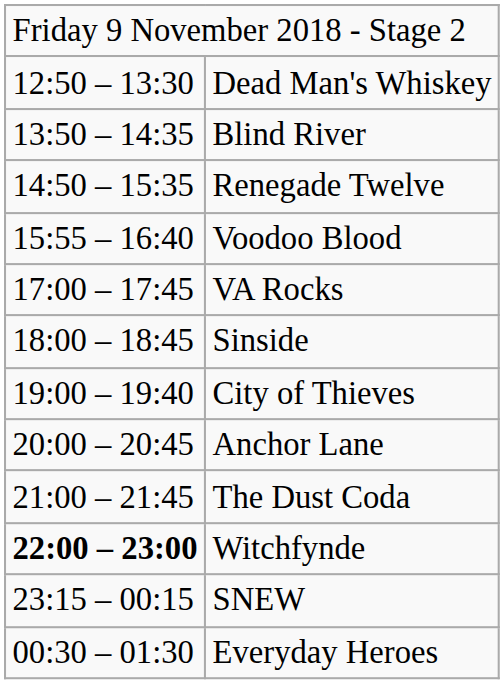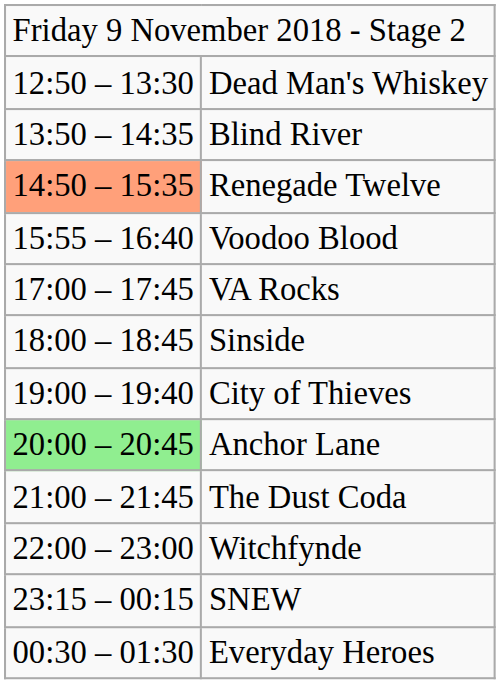(103, 185) no background -> (103, 185) lightsalmon background
(103, 444) no background -> (103, 444) lightgreen background
(105, 548) bold -> (103, 548) normal
